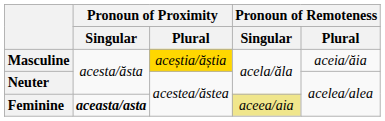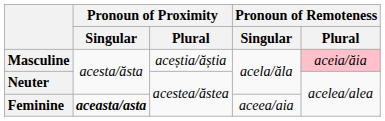(191, 60) gold background -> (191, 60) no background
(341, 60) no background -> (341, 60) pink background
(266, 104) khaki background -> (266, 104) no background
